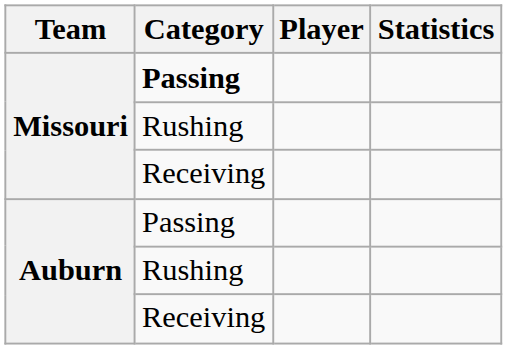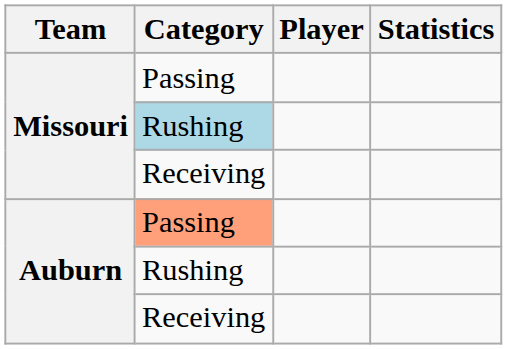(191, 77) bold -> (188, 77) normal
(193, 125) no background -> (193, 125) lightblue background
(188, 221) no background -> (188, 221) lightsalmon background
